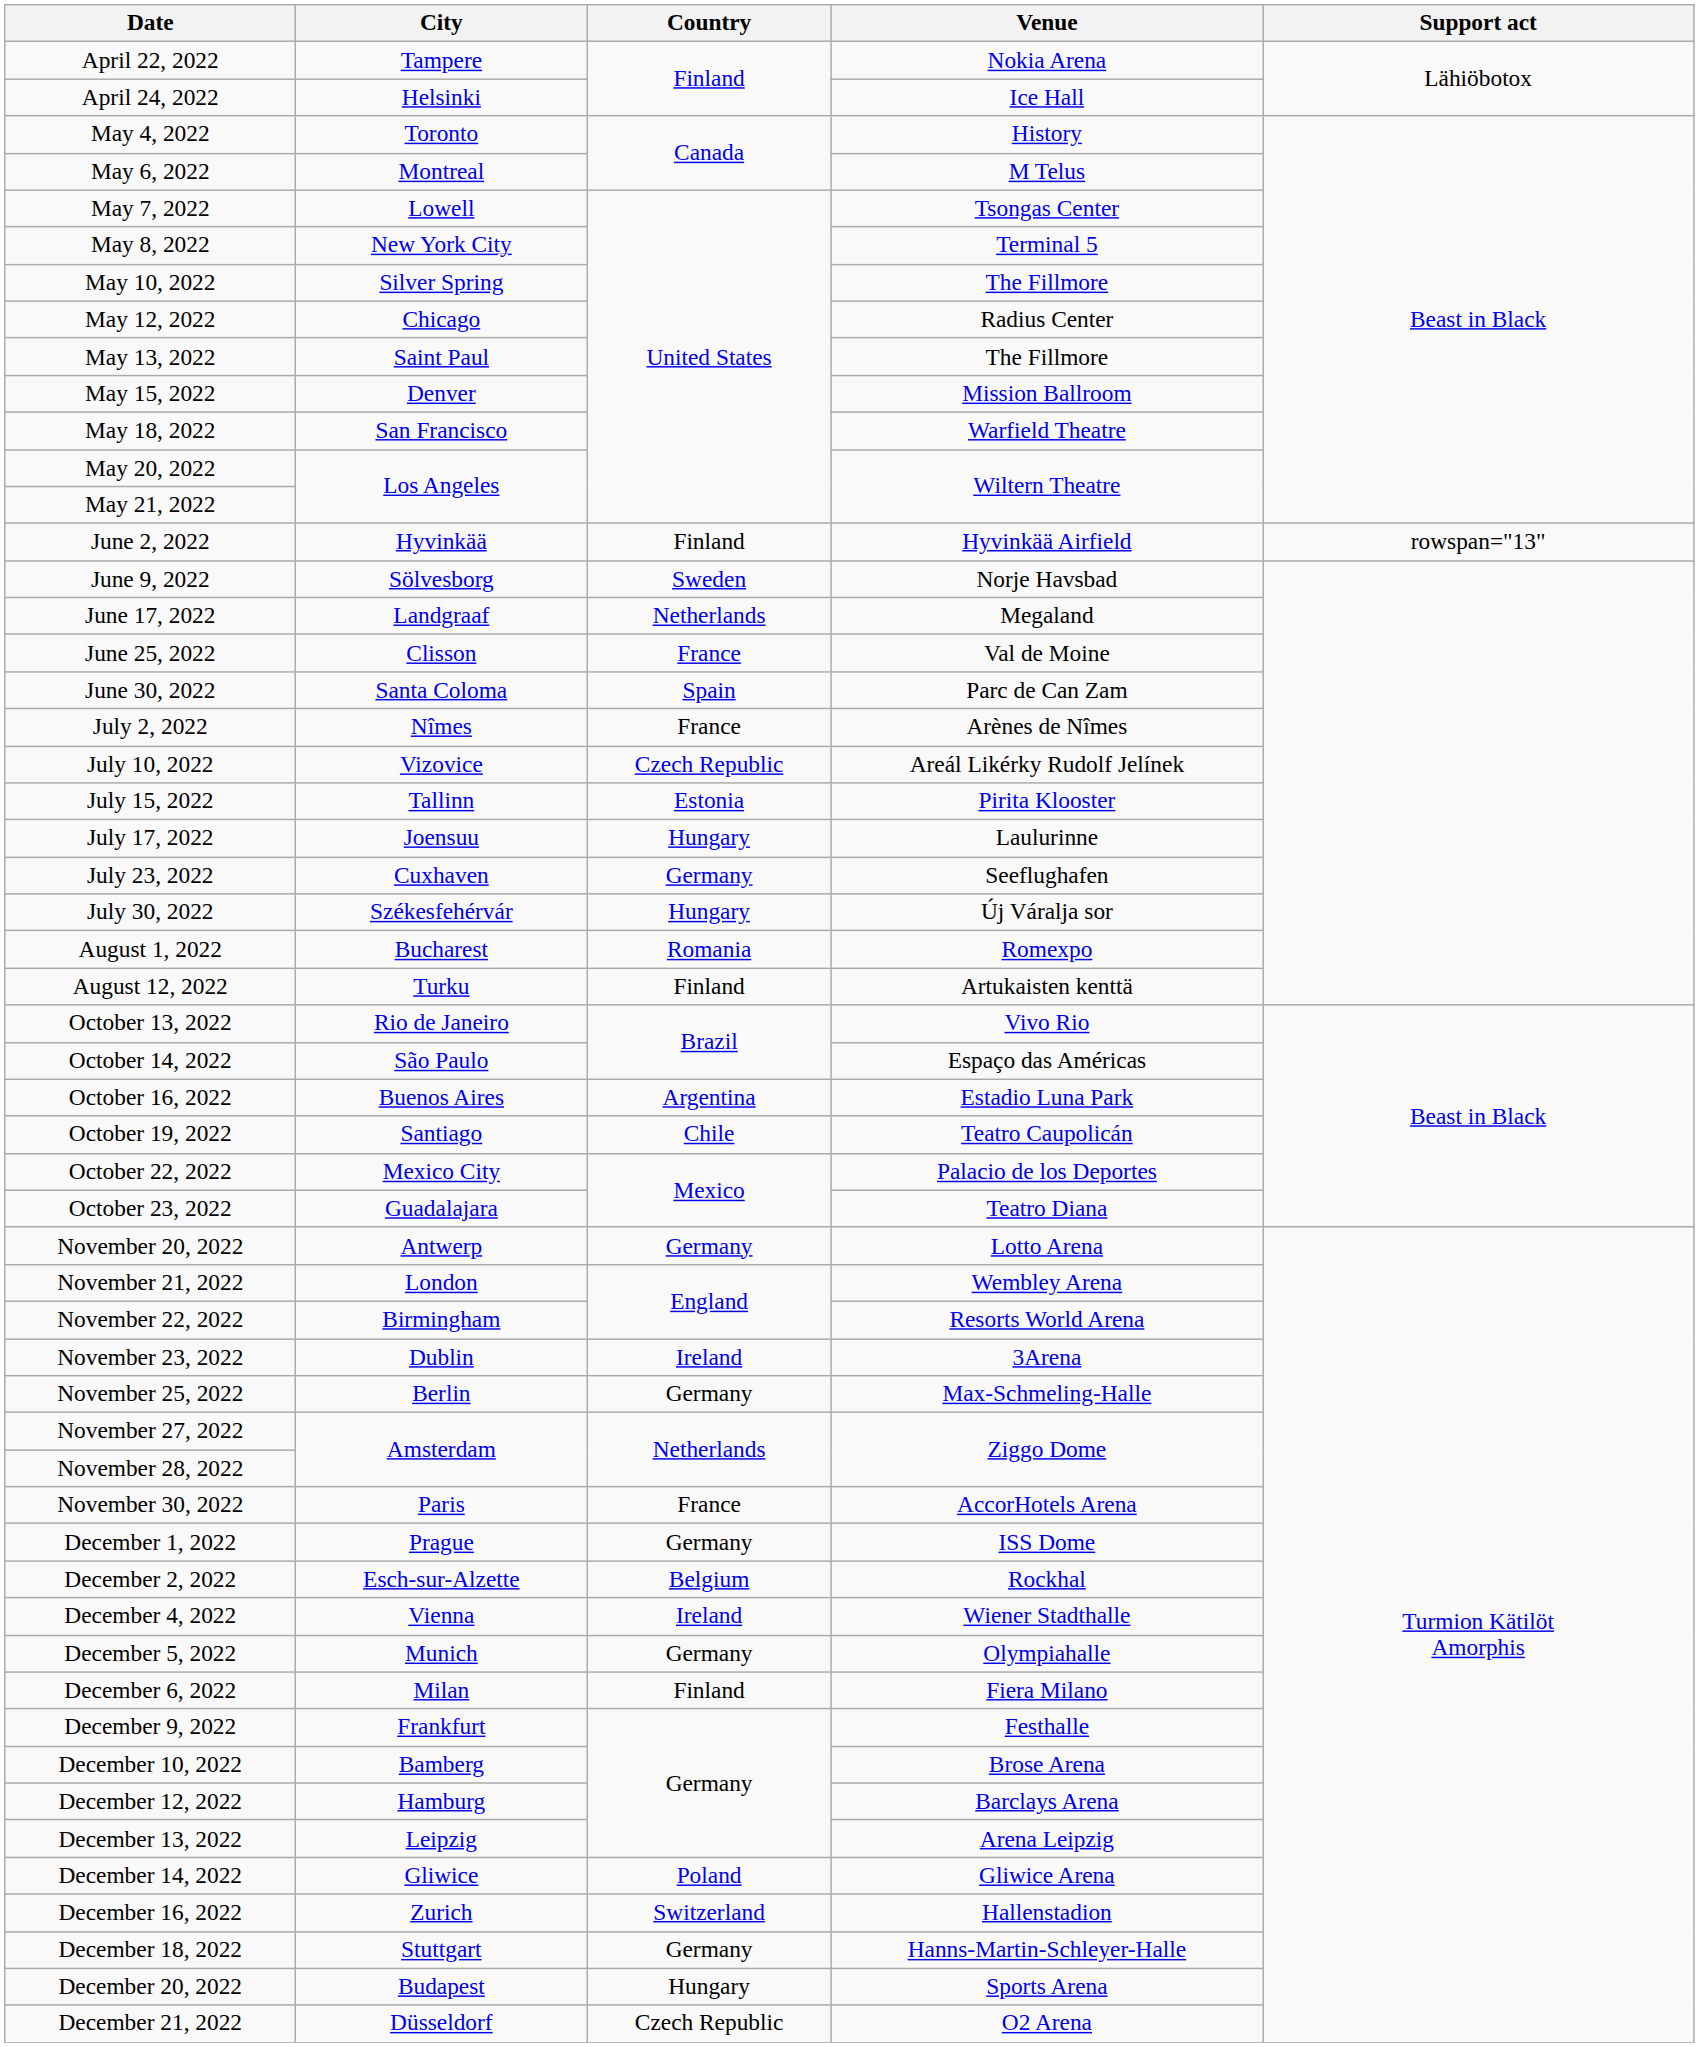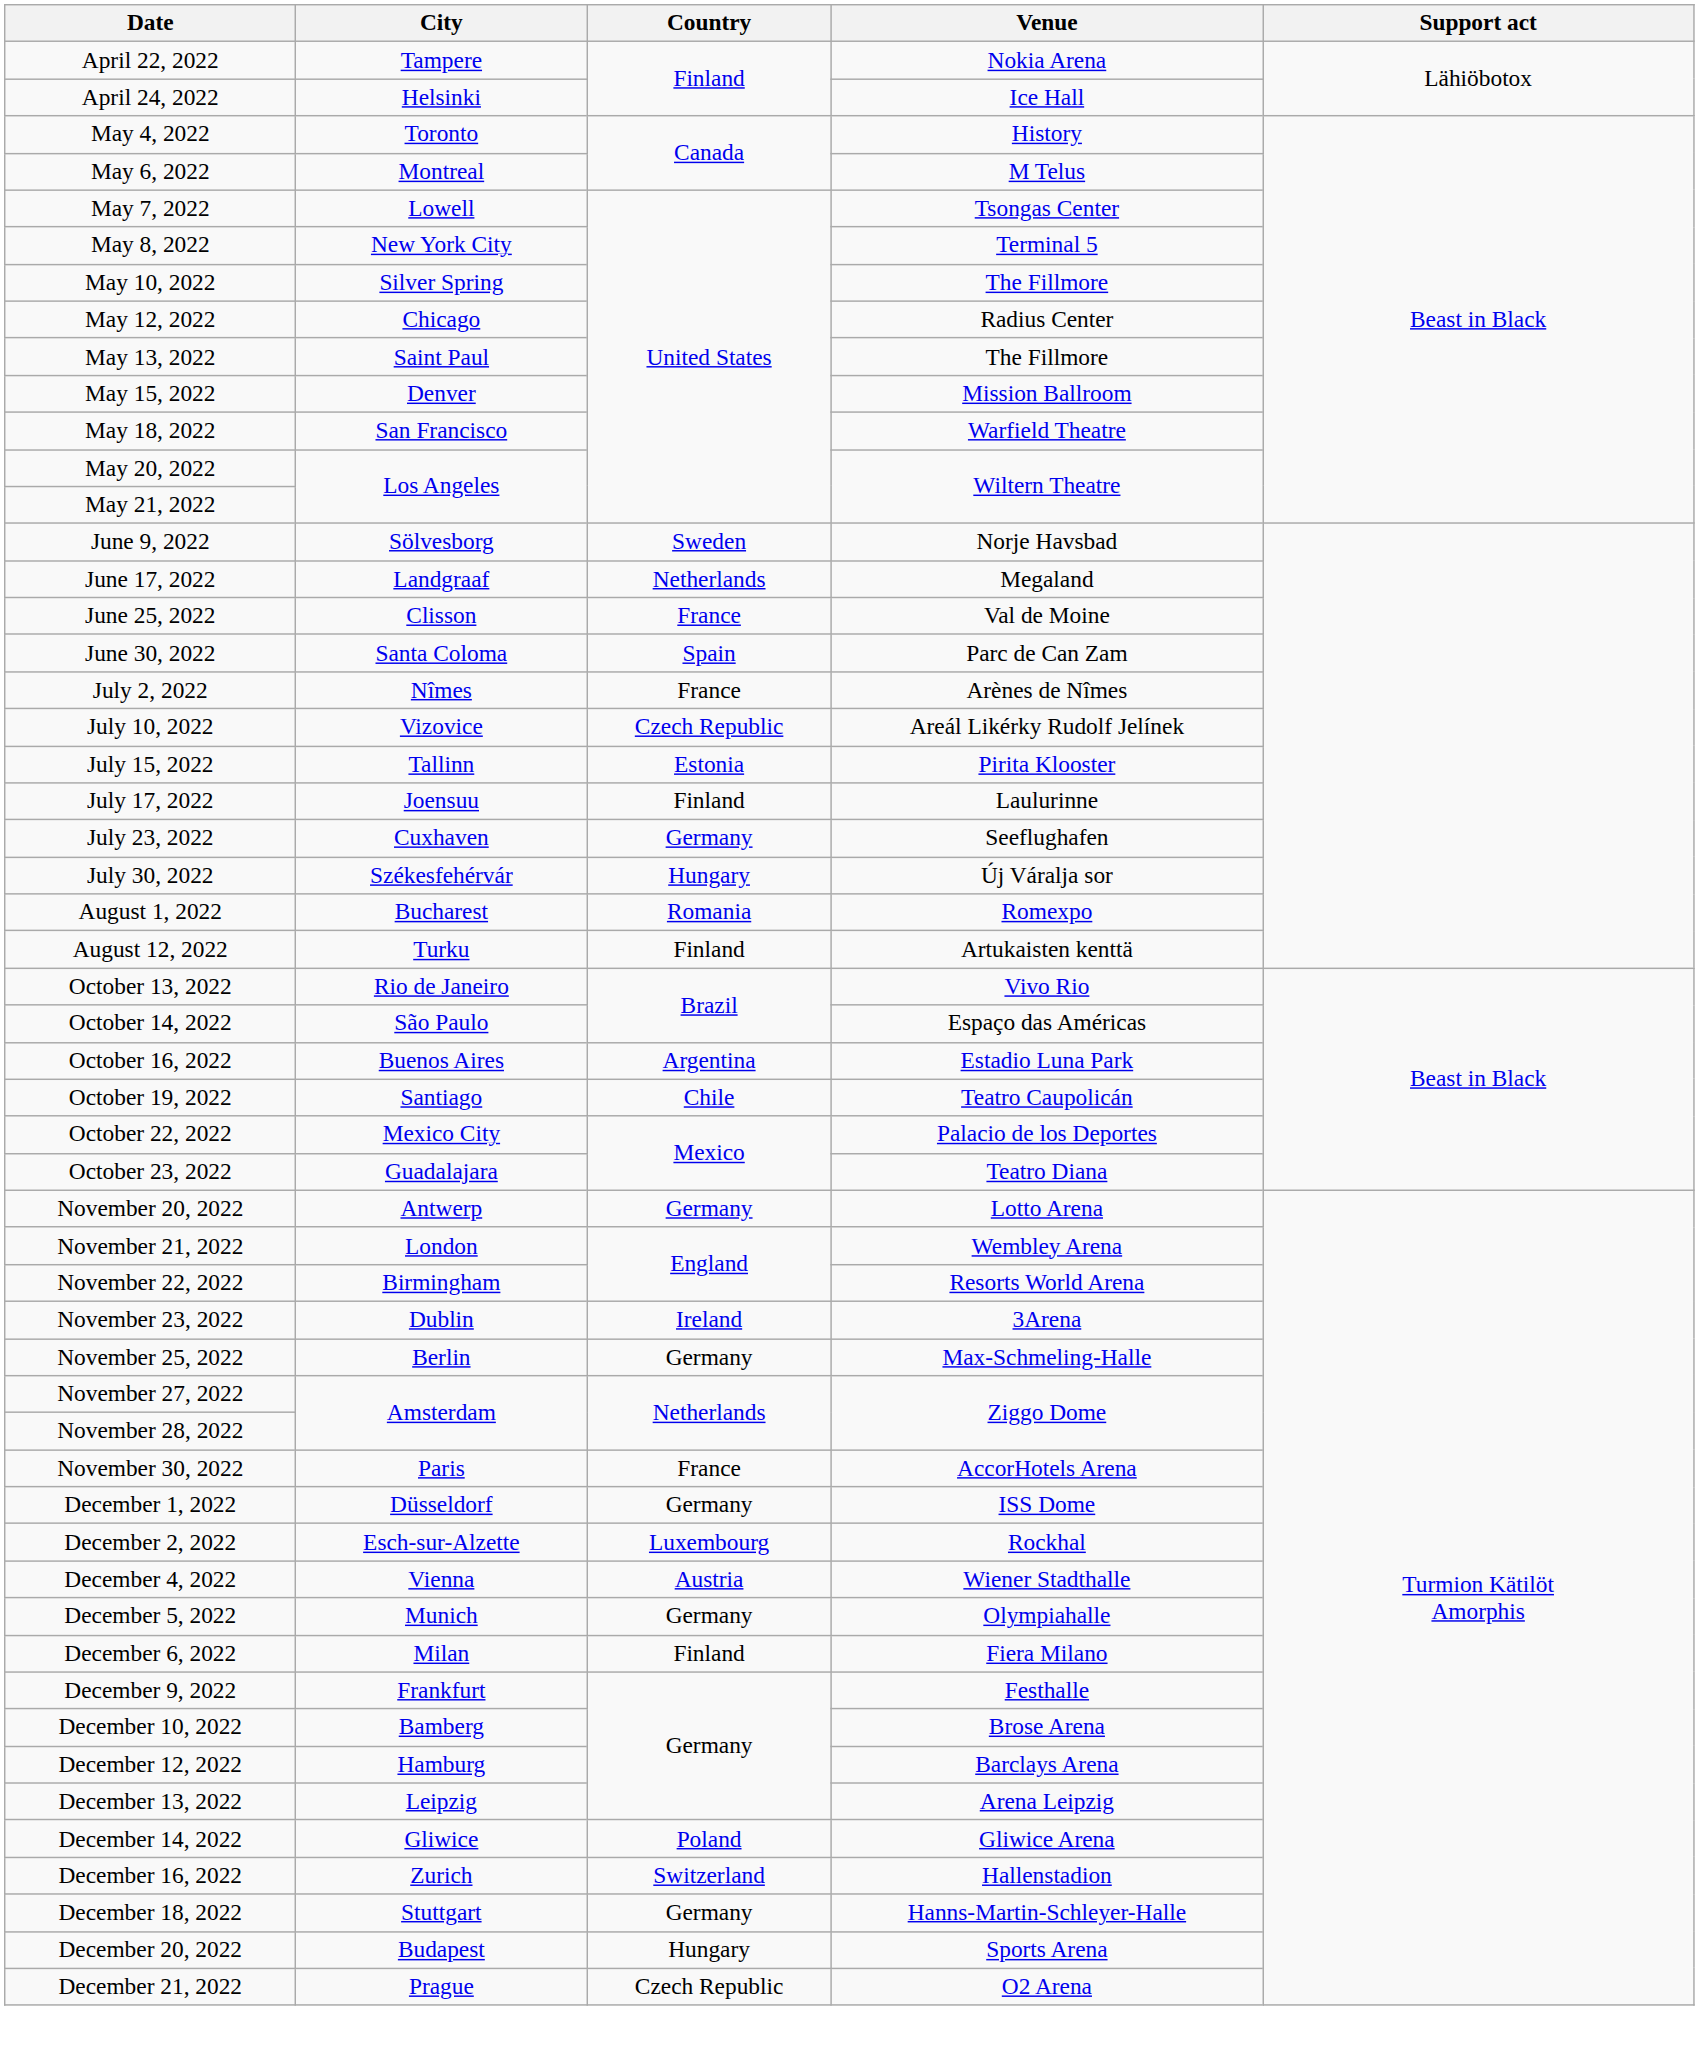- row: (150, 541)
(709, 838) Hungary -> (709, 801) Finland
(441, 1541) Prague -> (441, 1504) Düsseldorf
(709, 1579) Belgium -> (709, 1541) Luxembourg
(709, 1616) Ireland -> (709, 1579) Austria
(441, 2023) Düsseldorf -> (441, 1986) Prague
